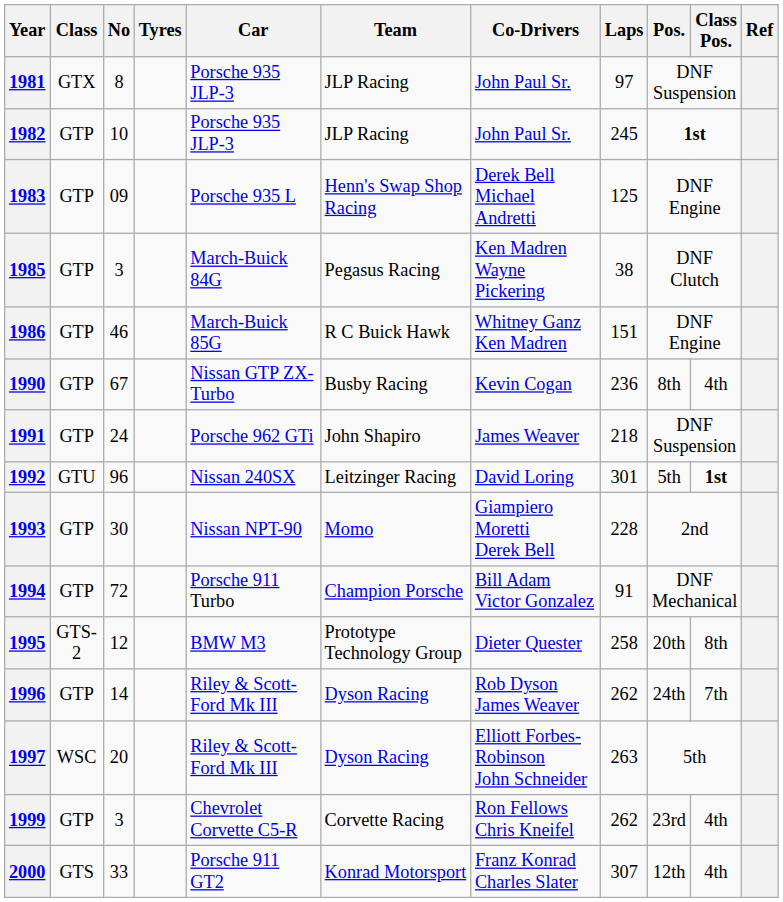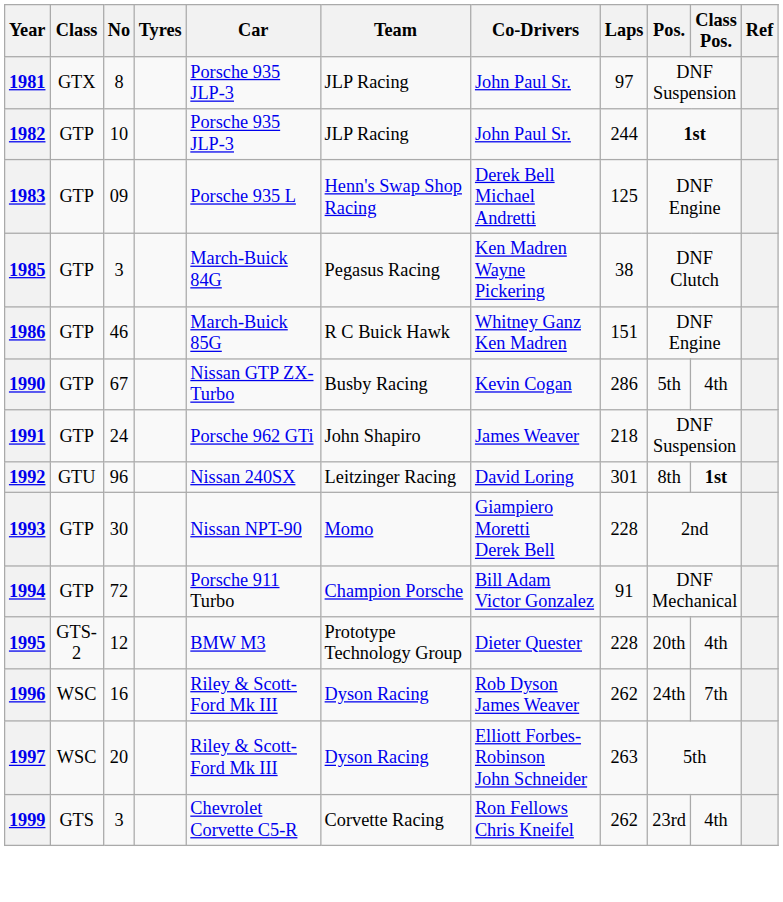(624, 134) 245 -> (624, 134) 244
(624, 384) 236 -> (624, 384) 286
(669, 384) 8th -> (669, 384) 5th
(669, 477) 5th -> (669, 477) 8th
(624, 643) 258 -> (624, 643) 228
(716, 643) 8th -> (716, 643) 4th
(77, 694) GTP -> (77, 694) WSC
(119, 694) 14 -> (119, 694) 16
(77, 820) GTP -> (77, 820) GTS
- row: (27, 871)
